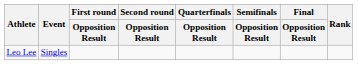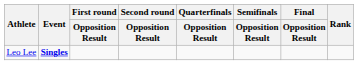(54, 53) normal -> (54, 53) bold
